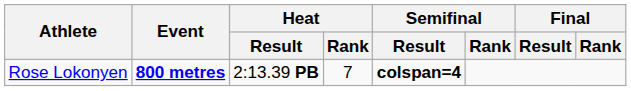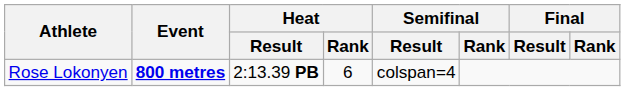(348, 73) 7 -> (348, 73) 6
(419, 73) bold -> (416, 73) normal
